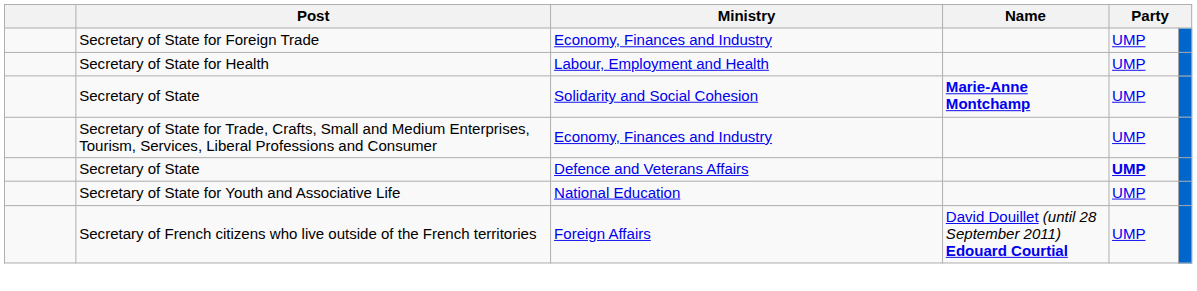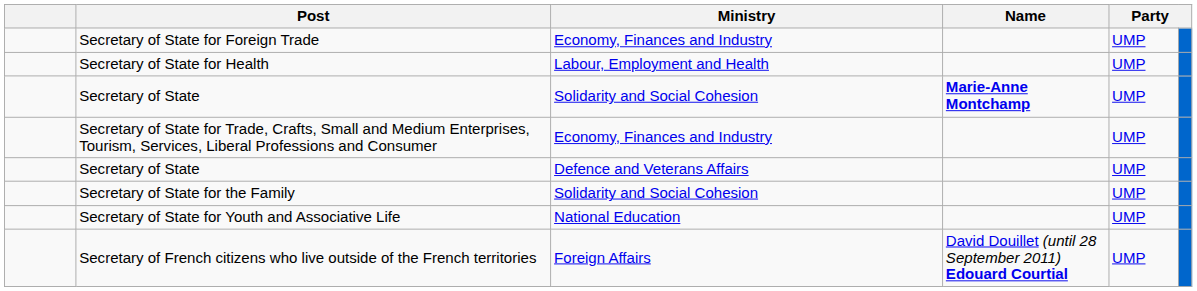(1129, 169) bold -> (1129, 169) normal
+ row: (187, 193)
